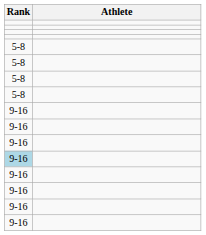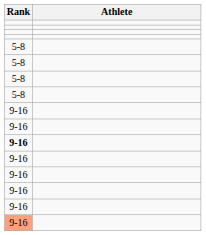(18, 142) normal -> (18, 142) bold
(18, 158) lightblue background -> (18, 158) no background
(18, 222) no background -> (18, 222) lightsalmon background
